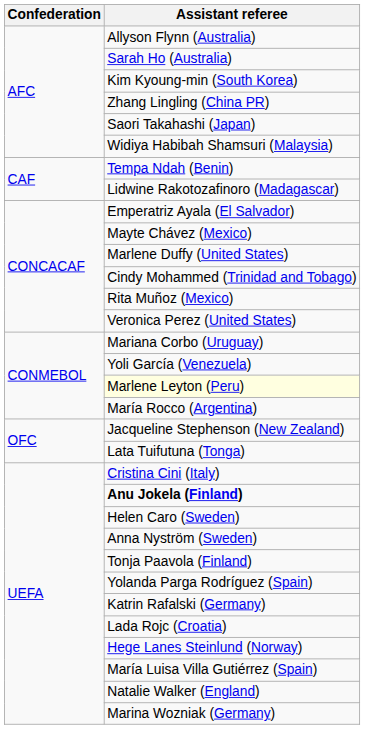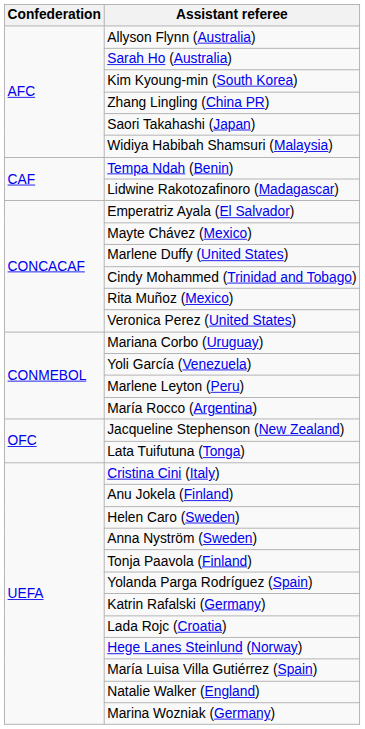(176, 386) lightyellow background -> (176, 386) no background
(175, 495) bold -> (170, 495) normal
